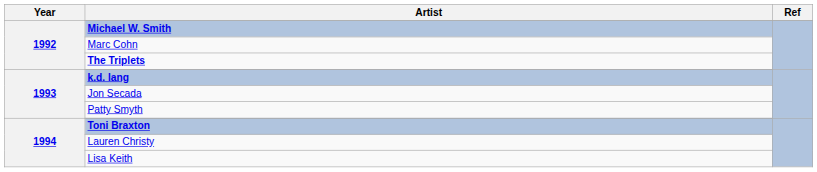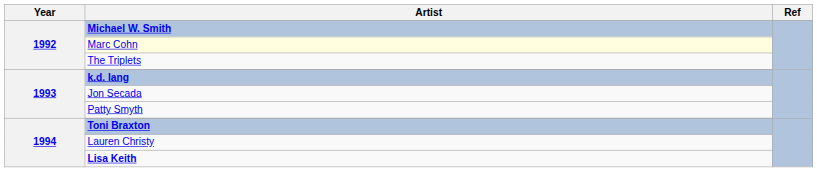(113, 45) no background -> (113, 45) lightyellow background
(116, 61) bold -> (114, 61) normal
(110, 158) normal -> (112, 158) bold
